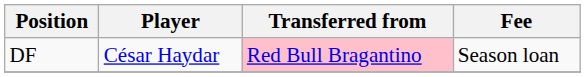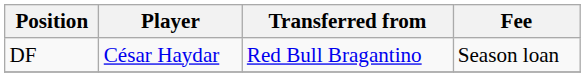(334, 54) pink background -> (334, 54) no background
